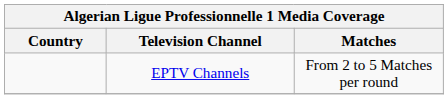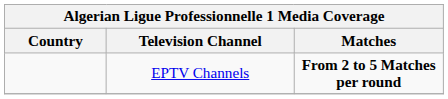(369, 73) normal -> (369, 73) bold
